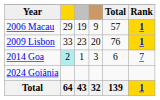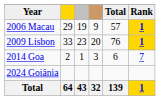(68, 57) paleturquoise background -> (68, 57) no background
